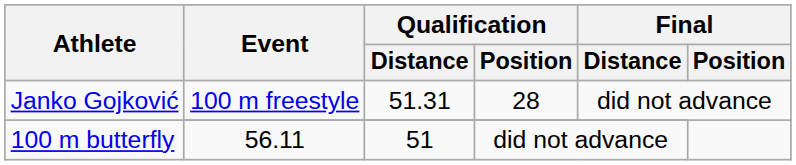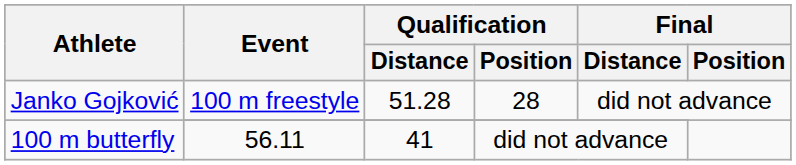(420, 101) 51.31 -> (420, 101) 51.28
(420, 140) 51 -> (420, 140) 41
